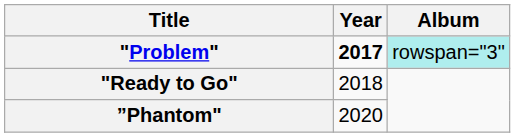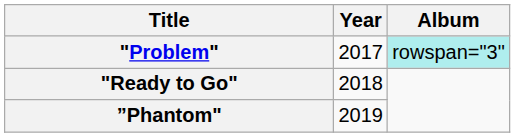(361, 52) bold -> (361, 52) normal
(361, 115) 2020 -> (361, 115) 2019
